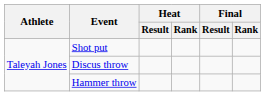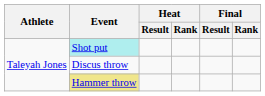(90, 47) no background -> (90, 47) paleturquoise background
(104, 83) no background -> (104, 83) khaki background
